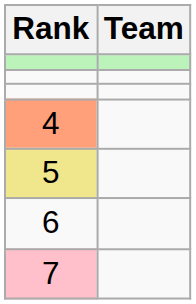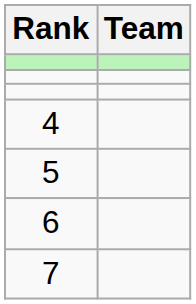(51, 123) lightsalmon background -> (51, 123) no background
(51, 173) khaki background -> (51, 173) no background
(51, 273) pink background -> (51, 273) no background
